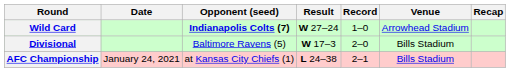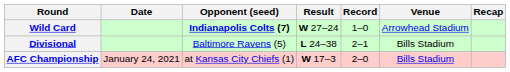(319, 43) W 17–3 -> (319, 43) L 24–38
(360, 43) 2–0 -> (360, 43) 2–1
(319, 59) L 24–38 -> (319, 59) W 17–3
(360, 59) 2–1 -> (360, 59) 2–0
